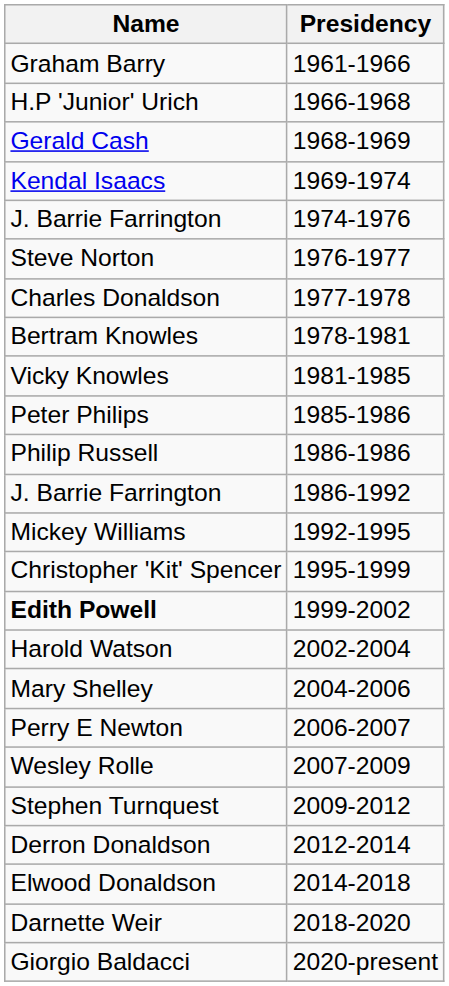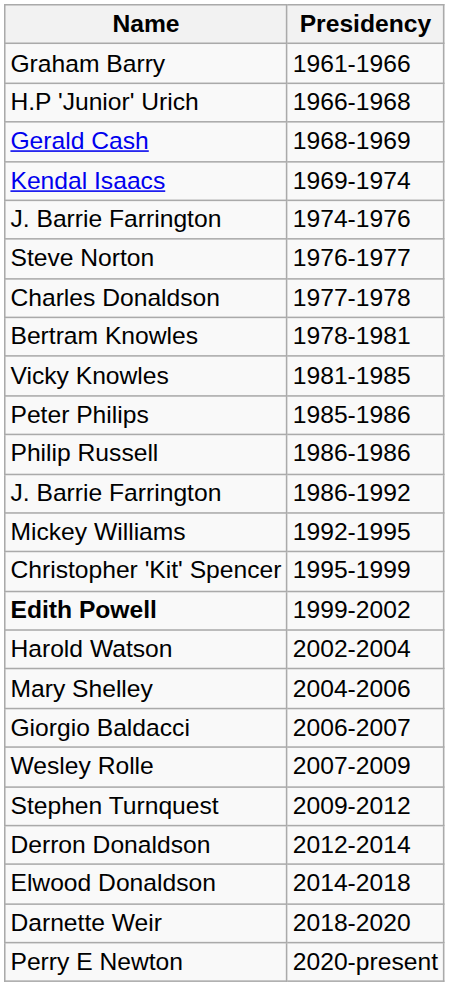(97, 727) Perry E Newton -> (100, 727) Giorgio Baldacci
(100, 961) Giorgio Baldacci -> (97, 961) Perry E Newton
